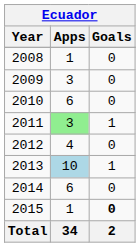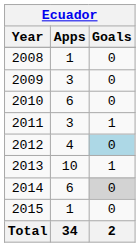(70, 123) lightgreen background -> (70, 123) no background
(112, 145) no background -> (112, 145) lightblue background
(70, 167) lightblue background -> (70, 167) no background
(112, 188) no background -> (112, 188) lightgrey background
(112, 210) bold -> (112, 210) normal
